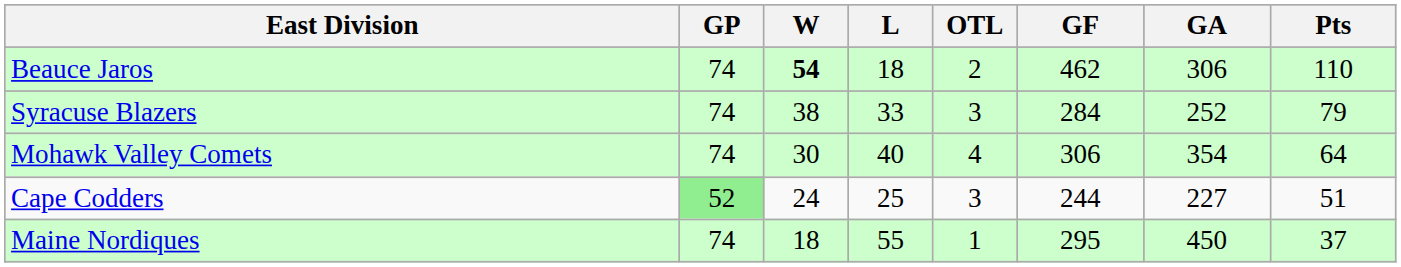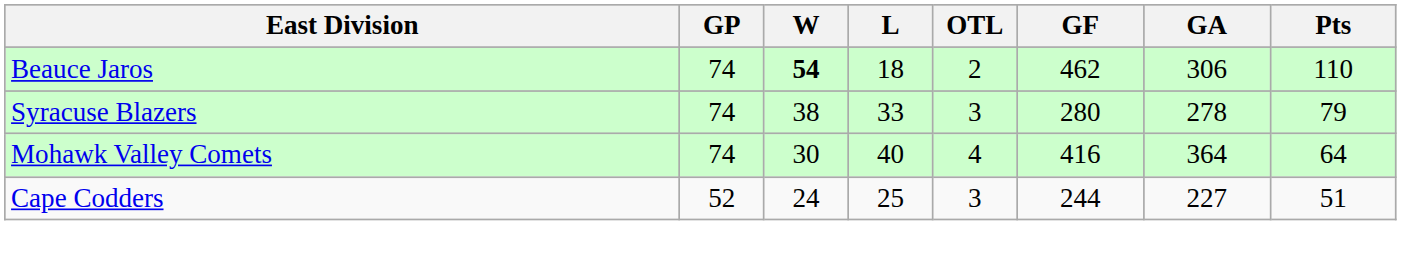(1080, 111) 284 -> (1080, 111) 280
(1207, 111) 252 -> (1207, 111) 278
(1080, 154) 306 -> (1080, 154) 416
(1207, 154) 354 -> (1207, 154) 364
(722, 197) lightgreen background -> (722, 197) no background
- row: (105, 240)
